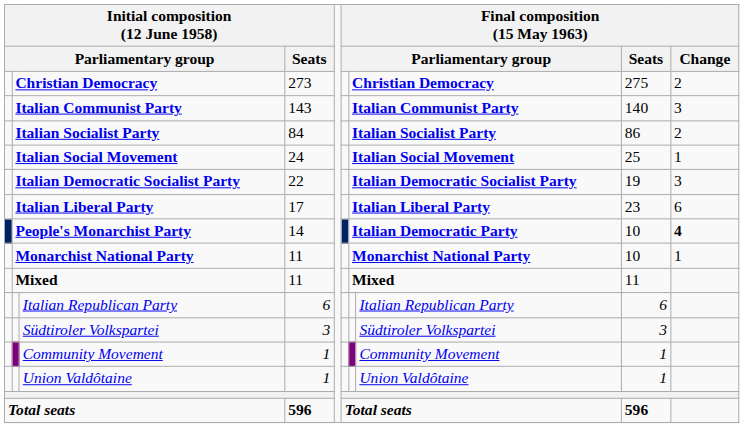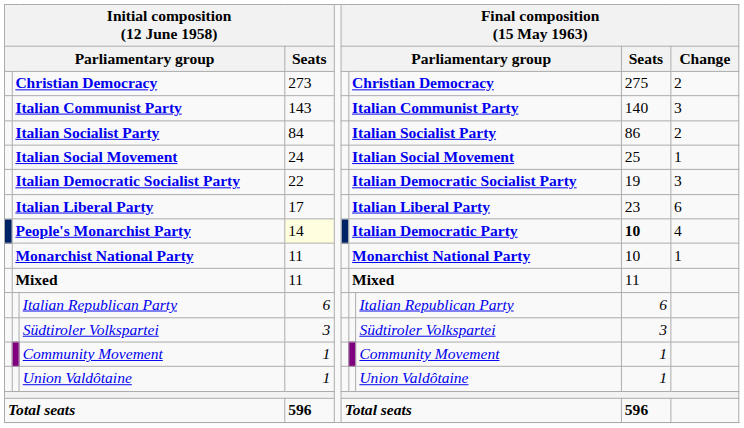(296, 231) no background -> (296, 231) lightyellow background
(633, 231) normal -> (633, 231) bold
(678, 231) bold -> (678, 231) normal
